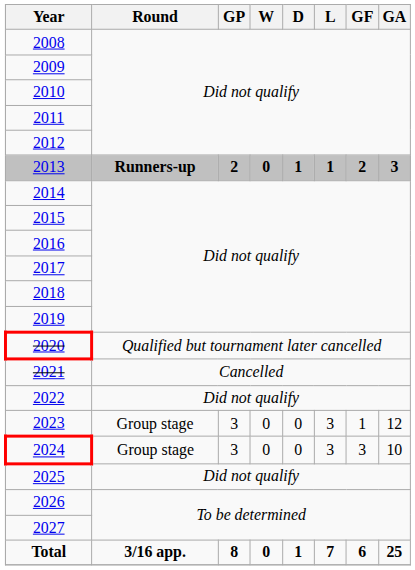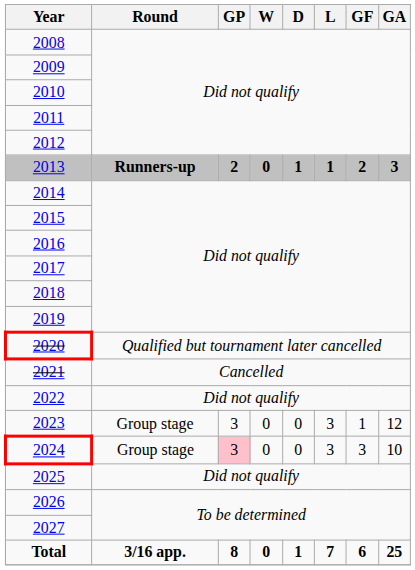(234, 450) no background -> (234, 450) pink background
